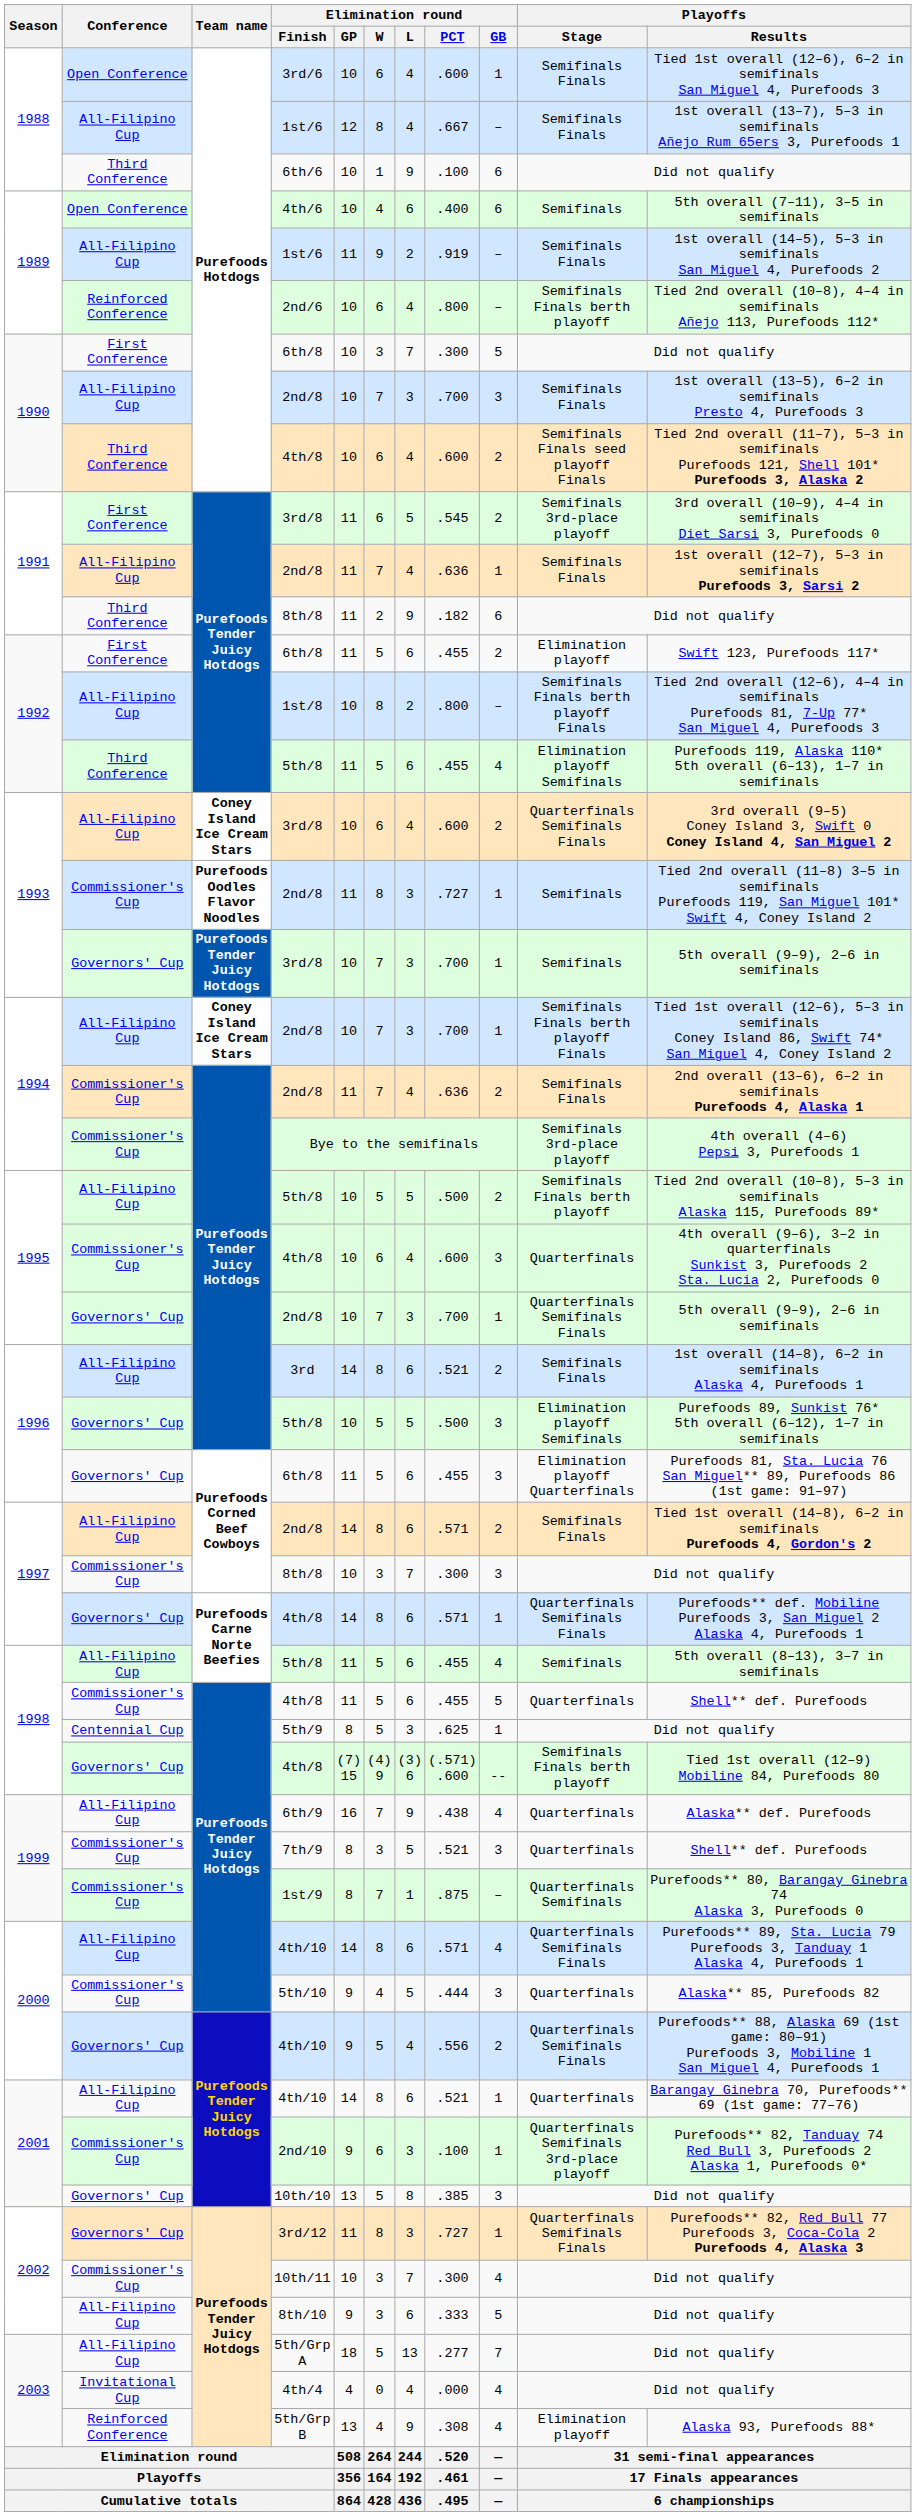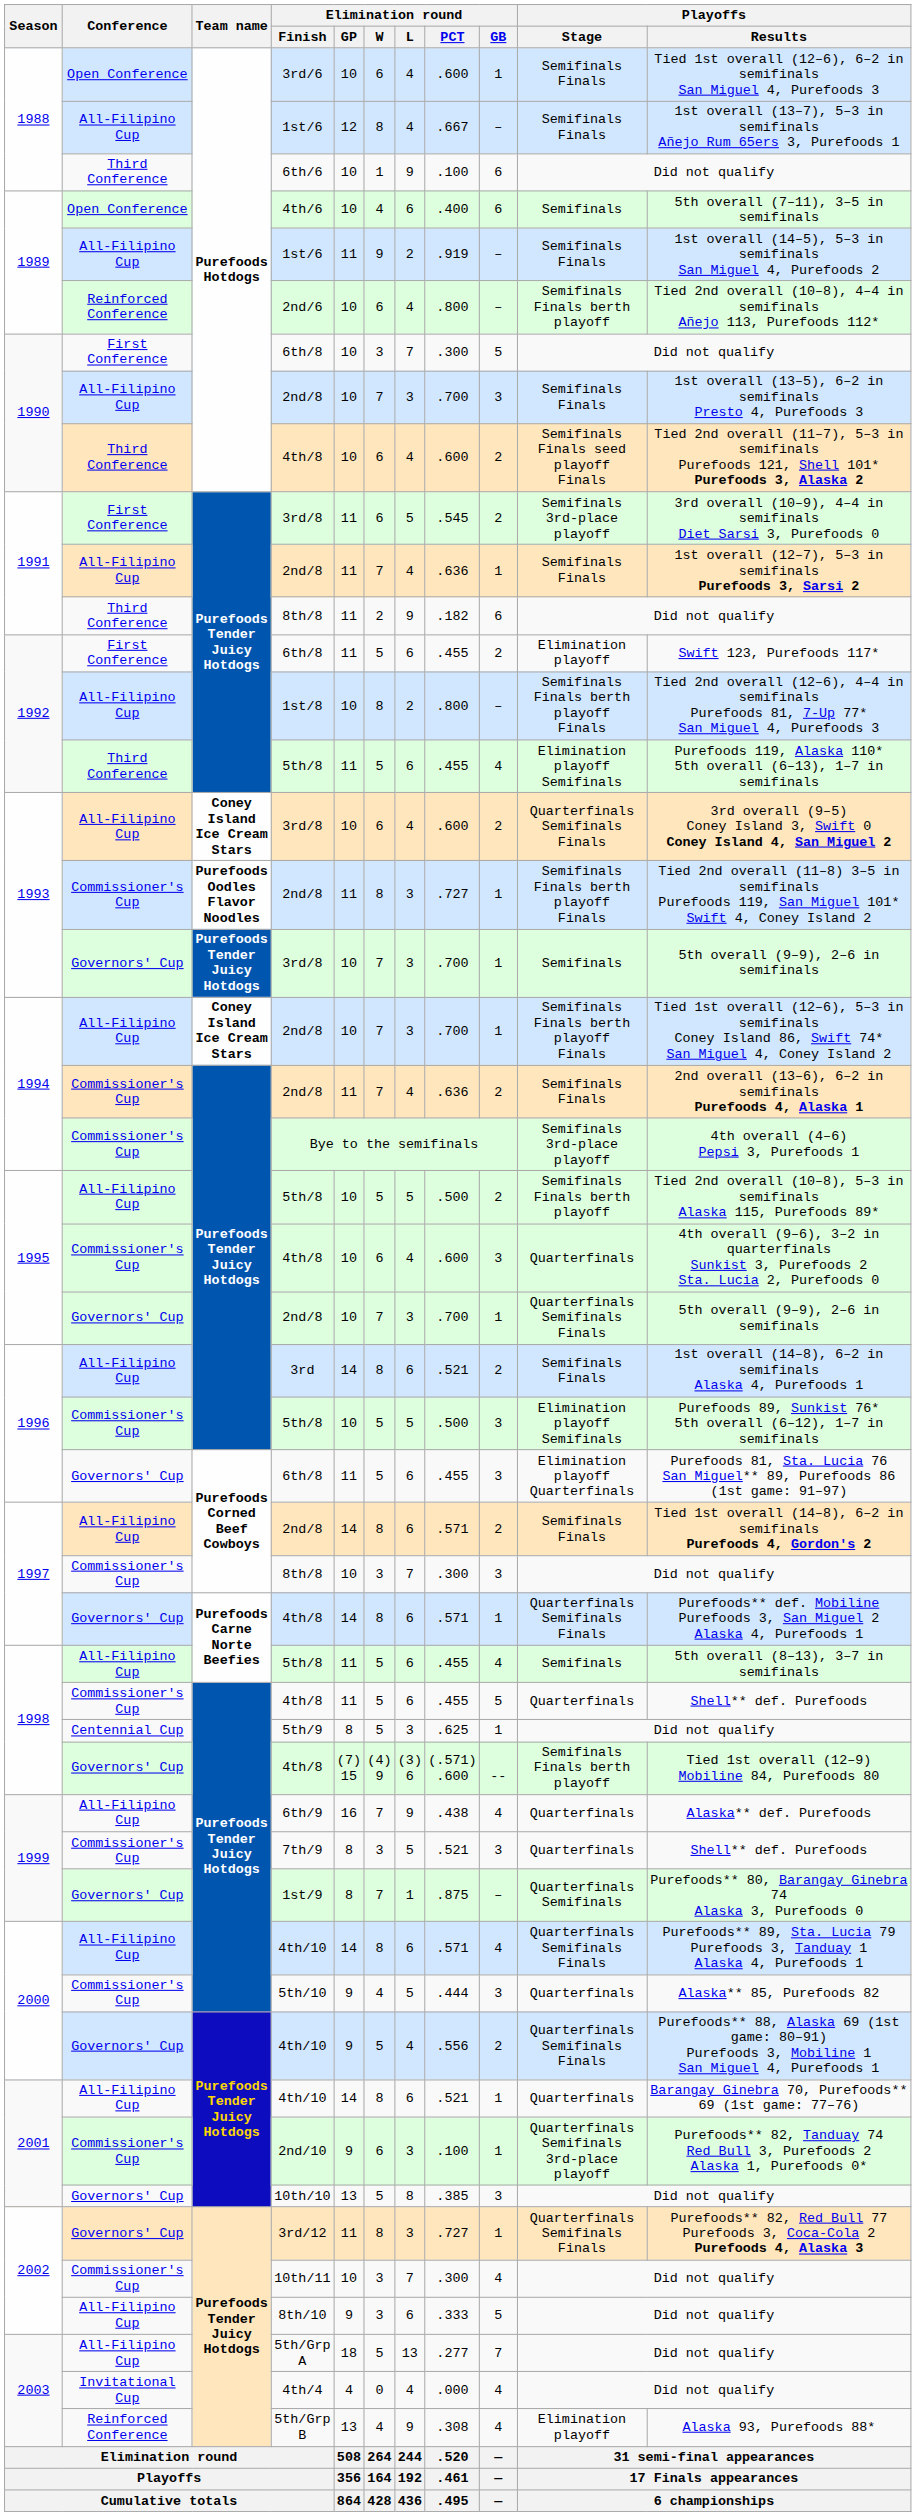(582, 895) Semifinals -> (582, 895) Semifinals Finals berth playoff Finals
(127, 1424) Governors' Cup -> (127, 1424) Commissioner's Cup
(127, 1895) Commissioner's Cup -> (127, 1895) Governors' Cup
